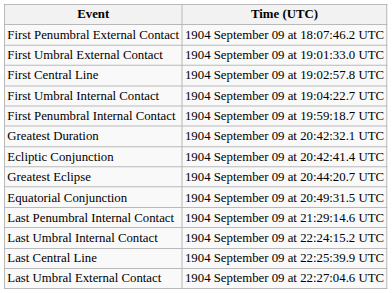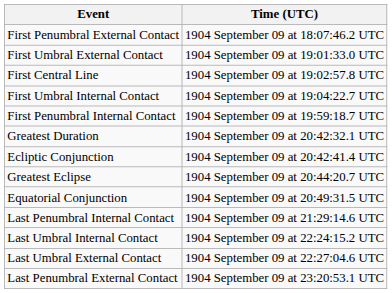- row: (52, 258)
+ row: (92, 278)
